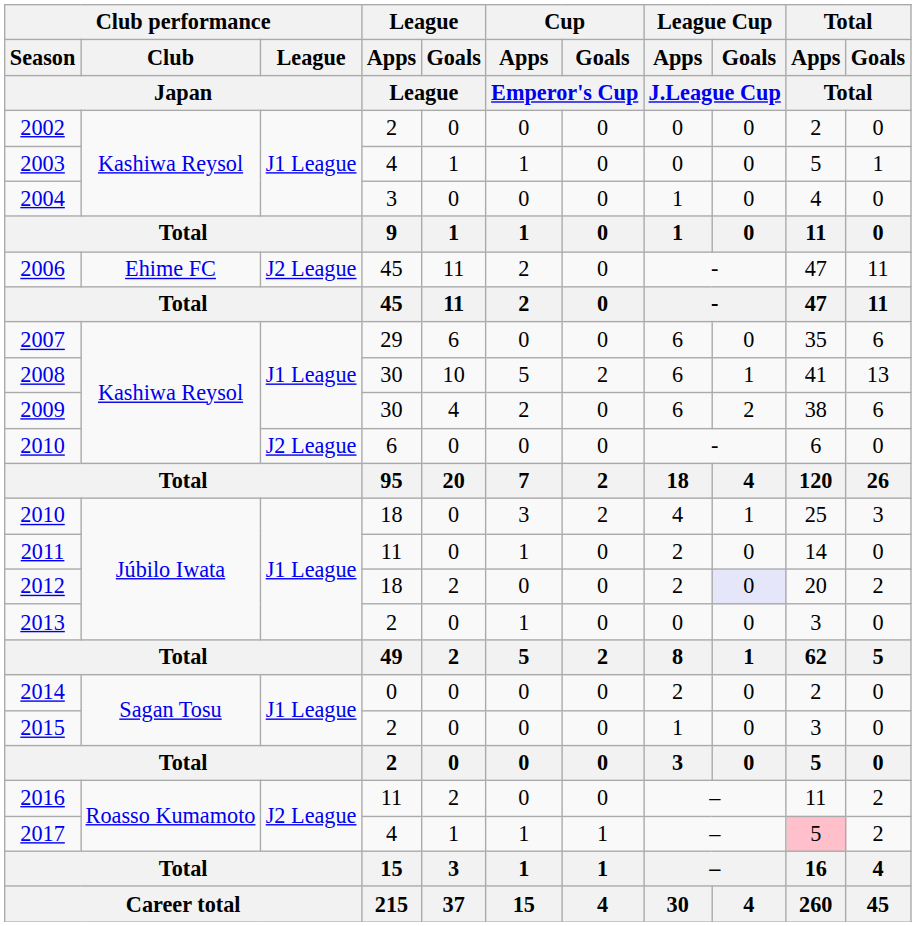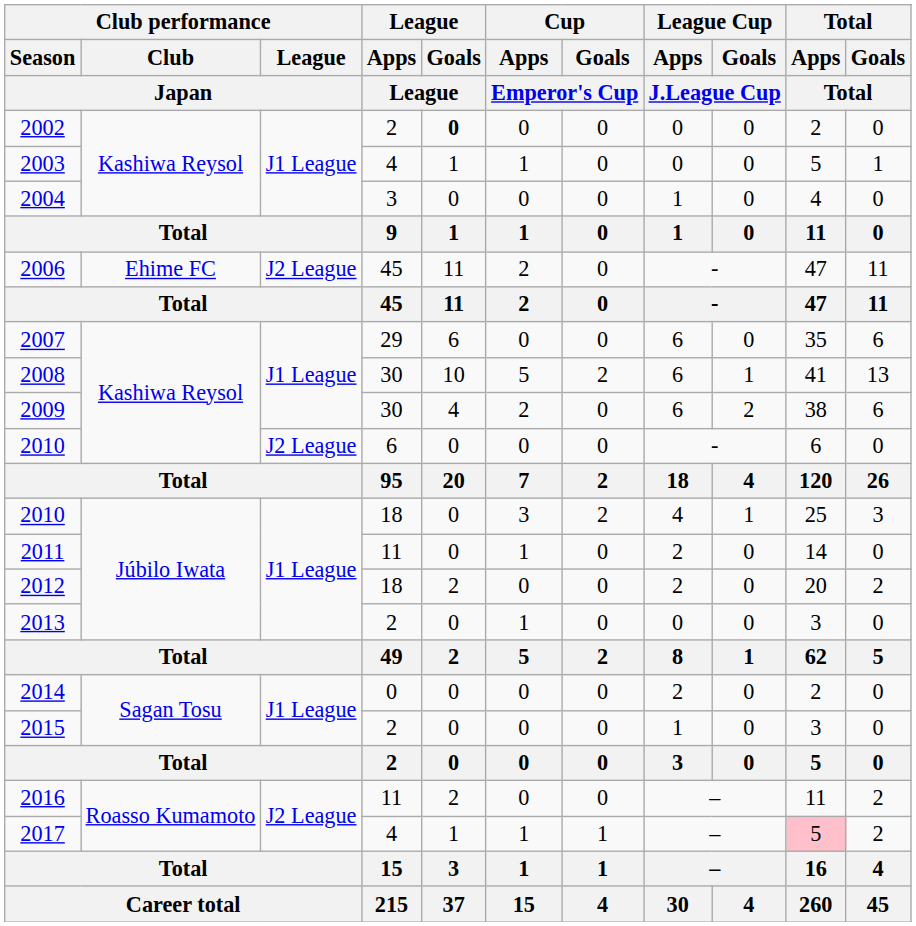(454, 127) normal -> (454, 127) bold
(749, 586) lavender background -> (749, 586) no background
